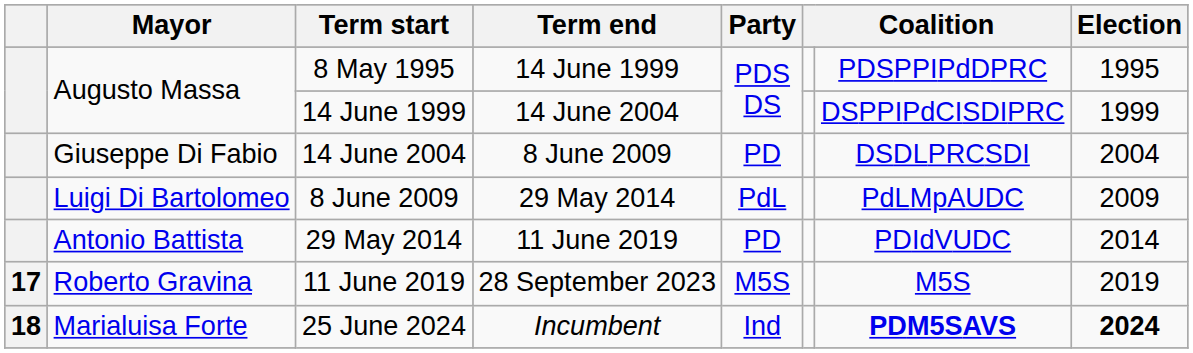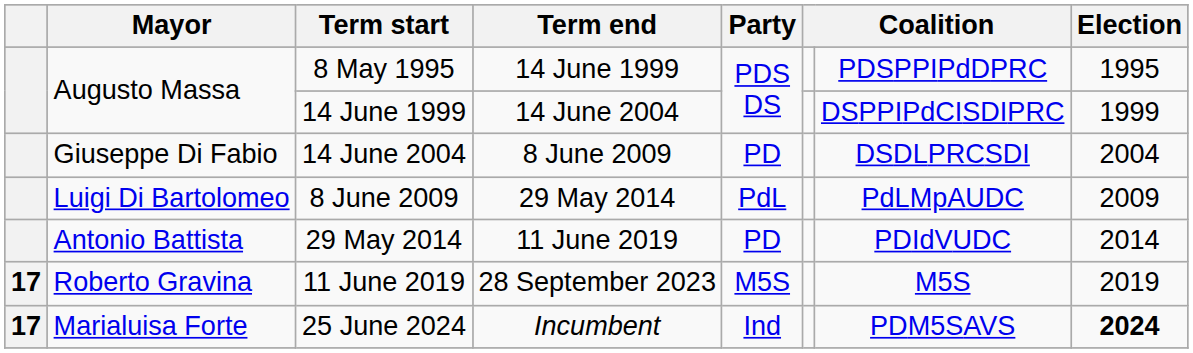(26, 326) 18 -> (26, 326) 17
(943, 326) bold -> (943, 326) normal
